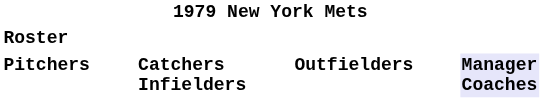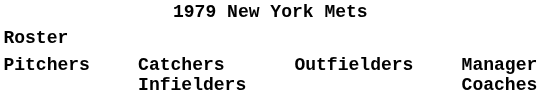(499, 75) lavender background -> (499, 75) no background
